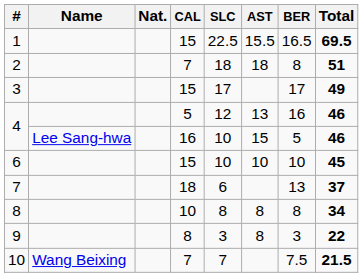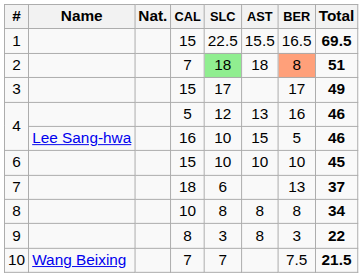(223, 65) no background -> (223, 65) lightgreen background
(297, 65) no background -> (297, 65) lightsalmon background
